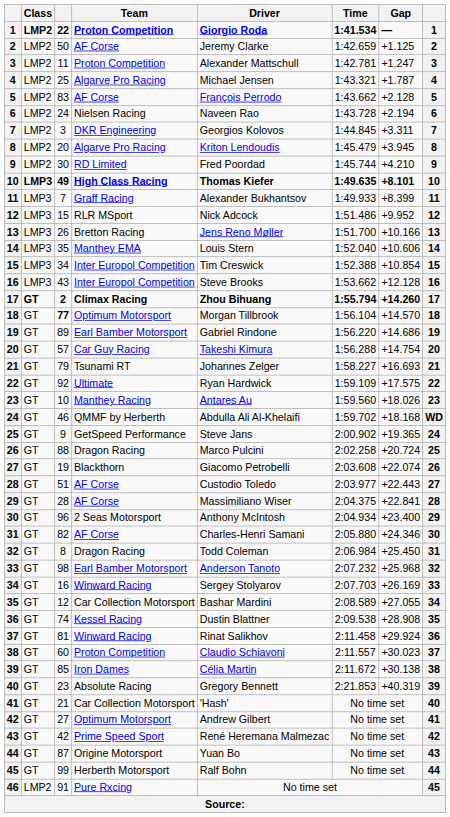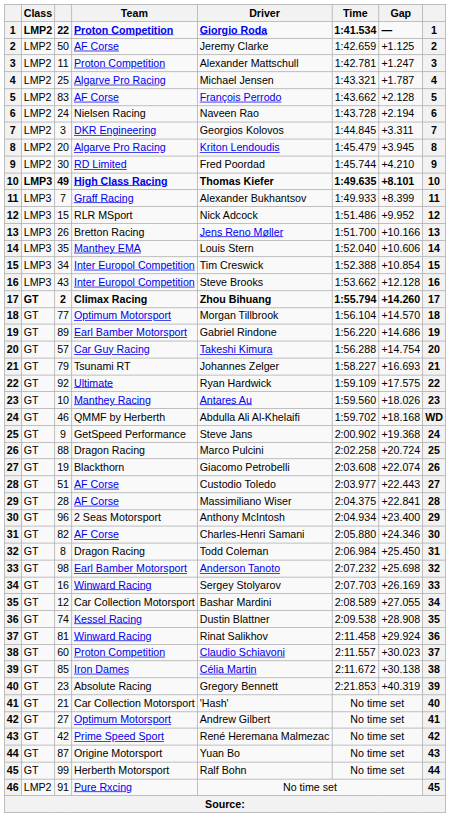(63, 316) bold -> (63, 316) normal
(401, 434) +19.365 -> (401, 434) +19.368
(401, 569) +25.968 -> (401, 569) +25.698
